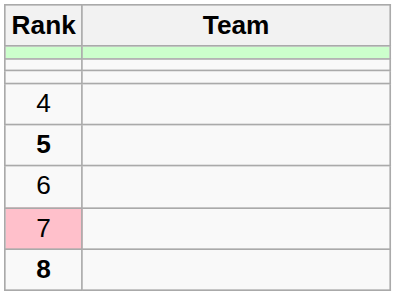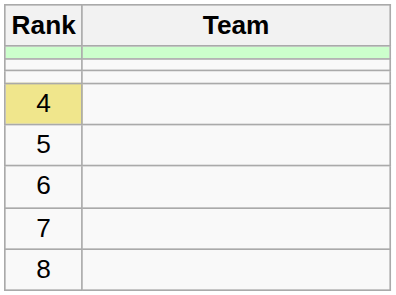(44, 103) no background -> (44, 103) khaki background
(44, 144) bold -> (44, 144) normal
(44, 228) pink background -> (44, 228) no background
(44, 269) bold -> (44, 269) normal
